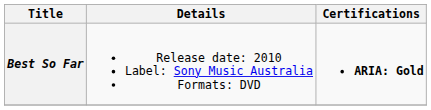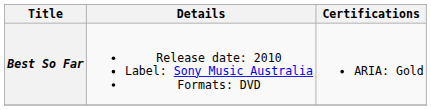(371, 71) bold -> (371, 71) normal
